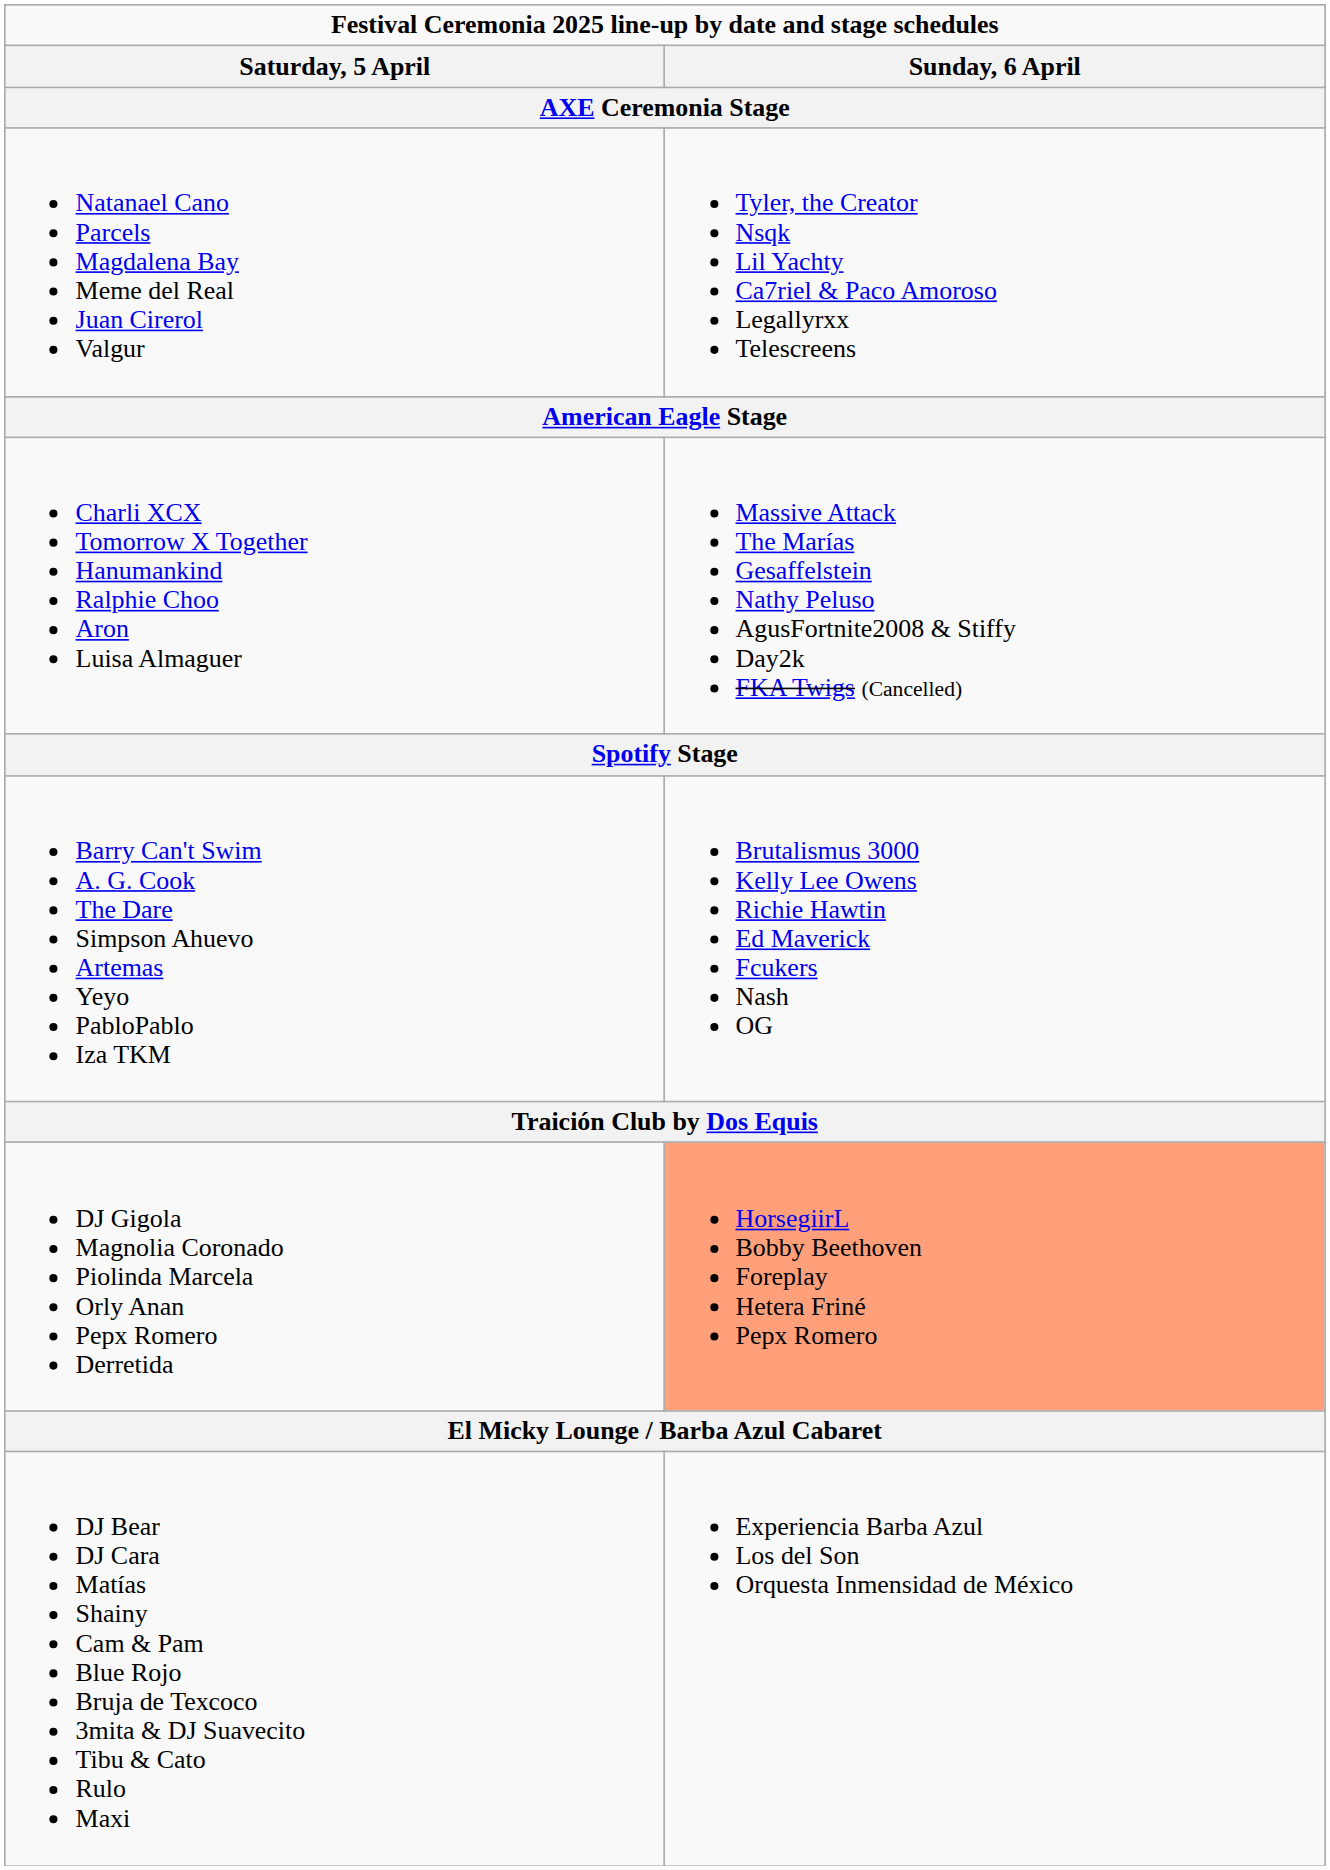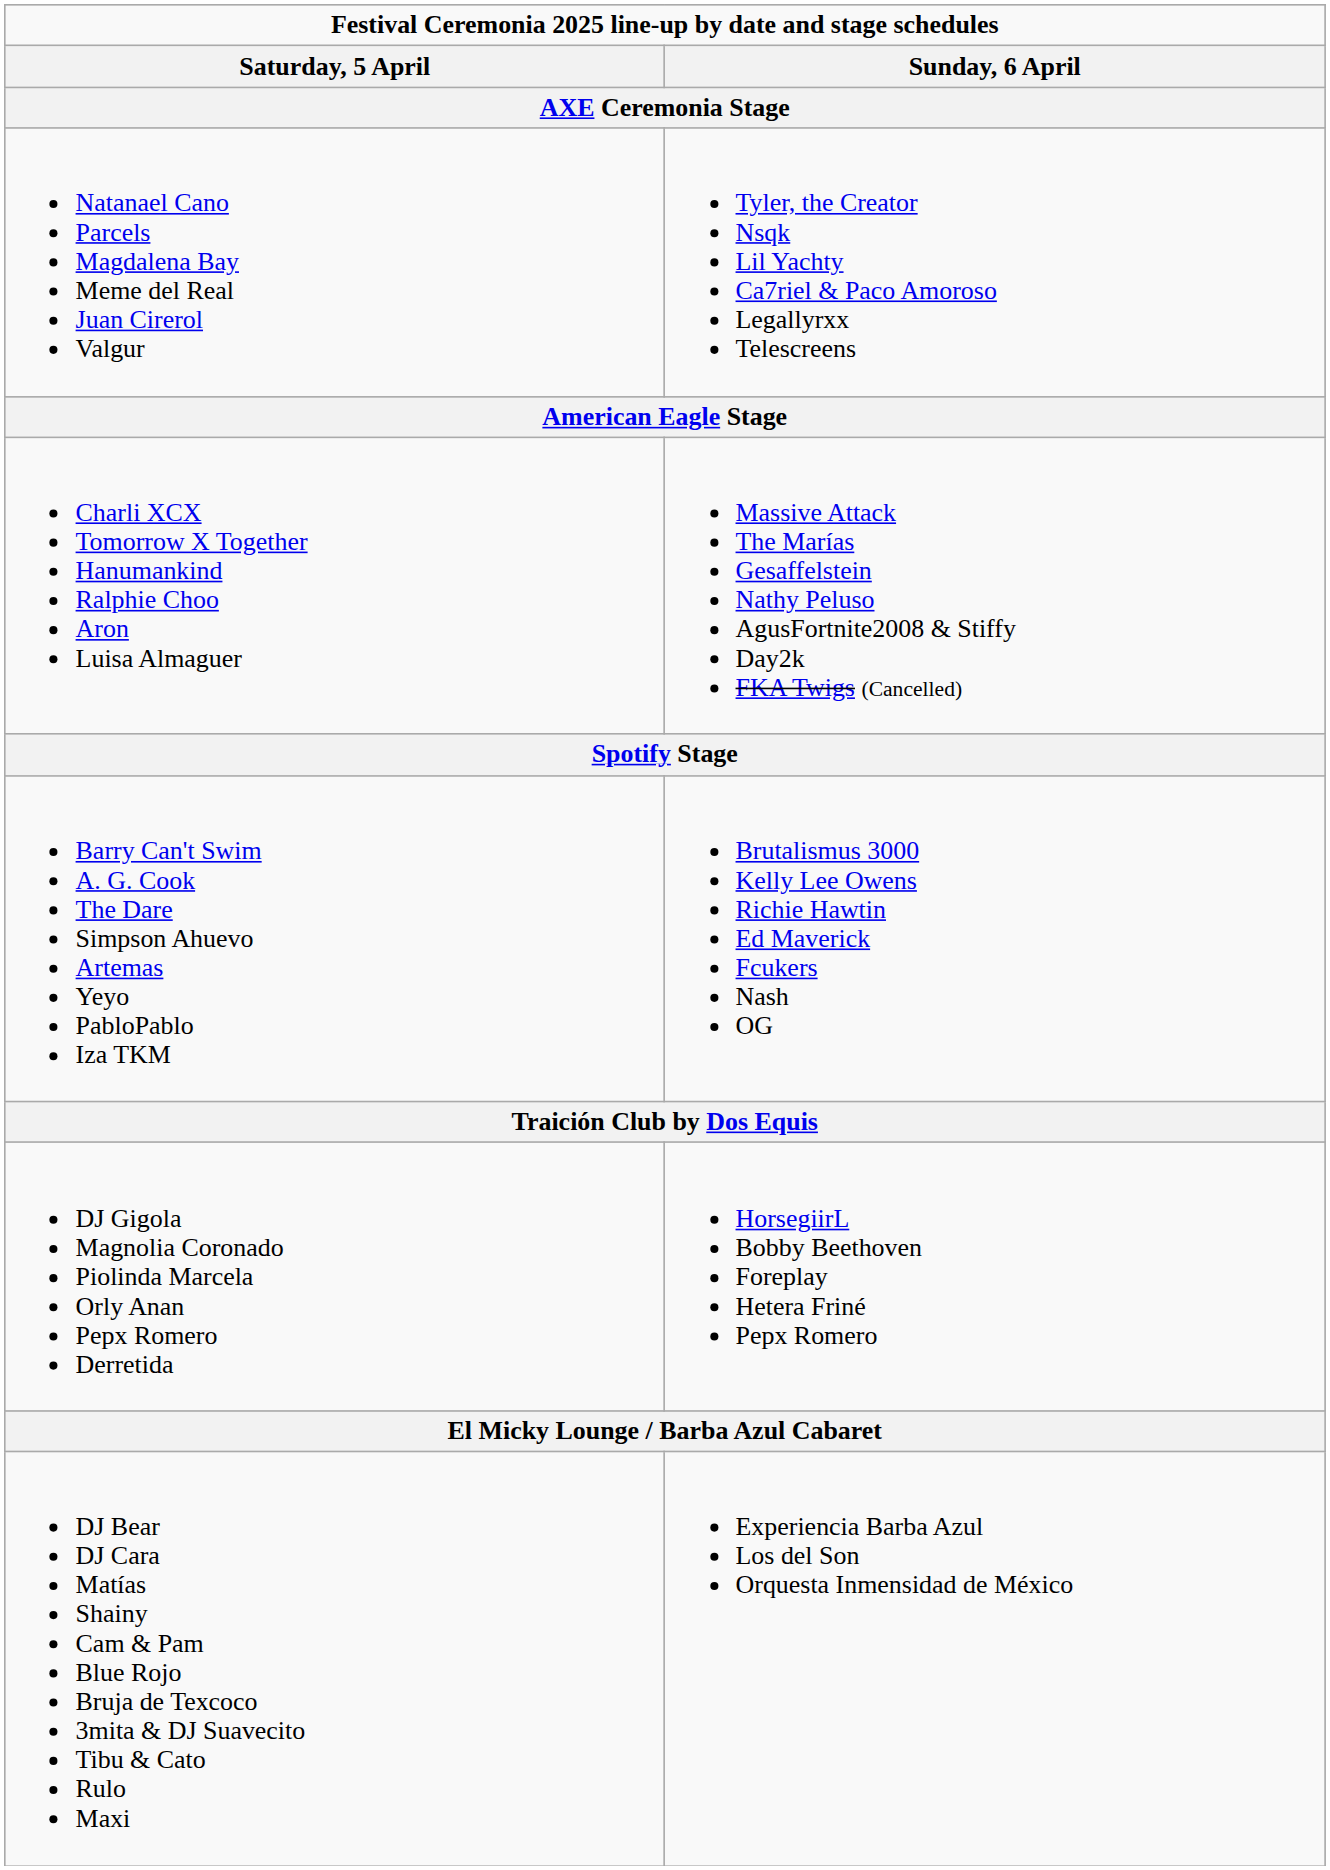(995, 1277) lightsalmon background -> (995, 1277) no background
